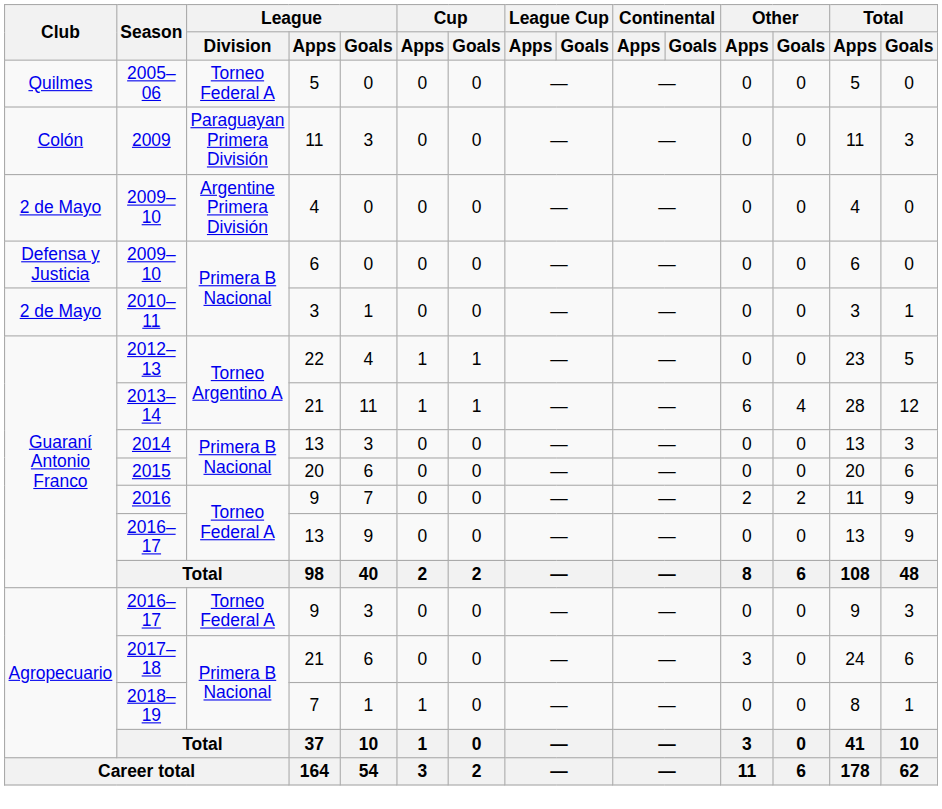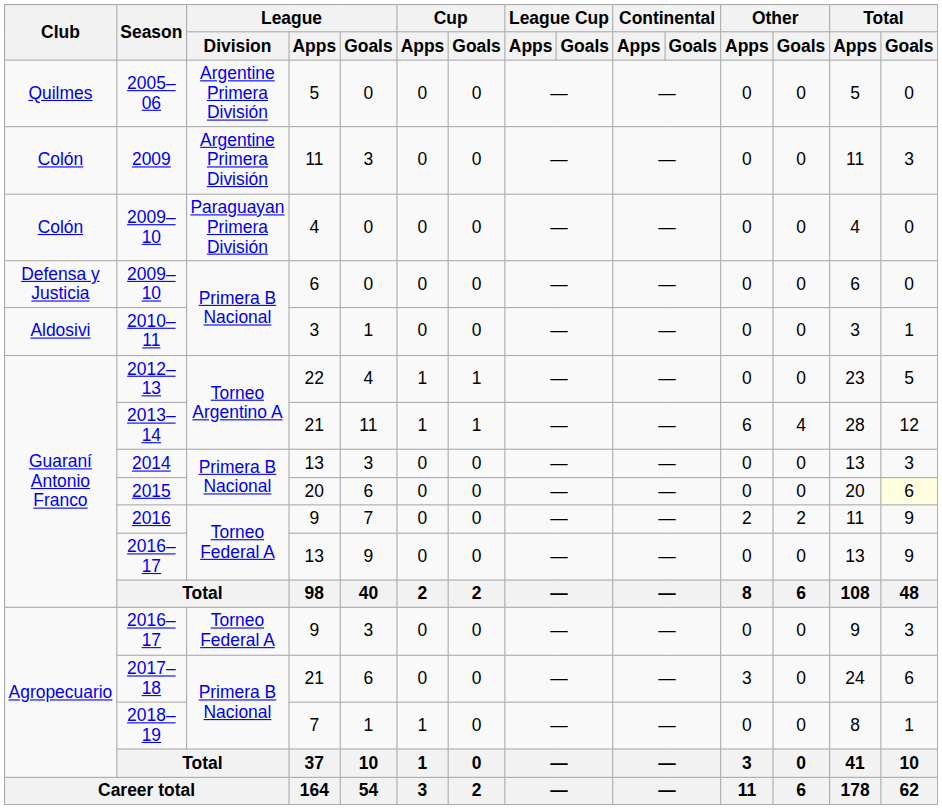(237, 83) Torneo Federal A -> (237, 93) Argentine Primera División
(237, 140) Paraguayan Primera División -> (237, 160) Argentine Primera División
(60, 207) 2 de Mayo -> (60, 227) Colón
(237, 207) Argentine Primera División -> (237, 227) Paraguayan Primera División
(60, 311) 2 de Mayo -> (60, 331) Aldosivi
(909, 471) no background -> (909, 491) lightyellow background
